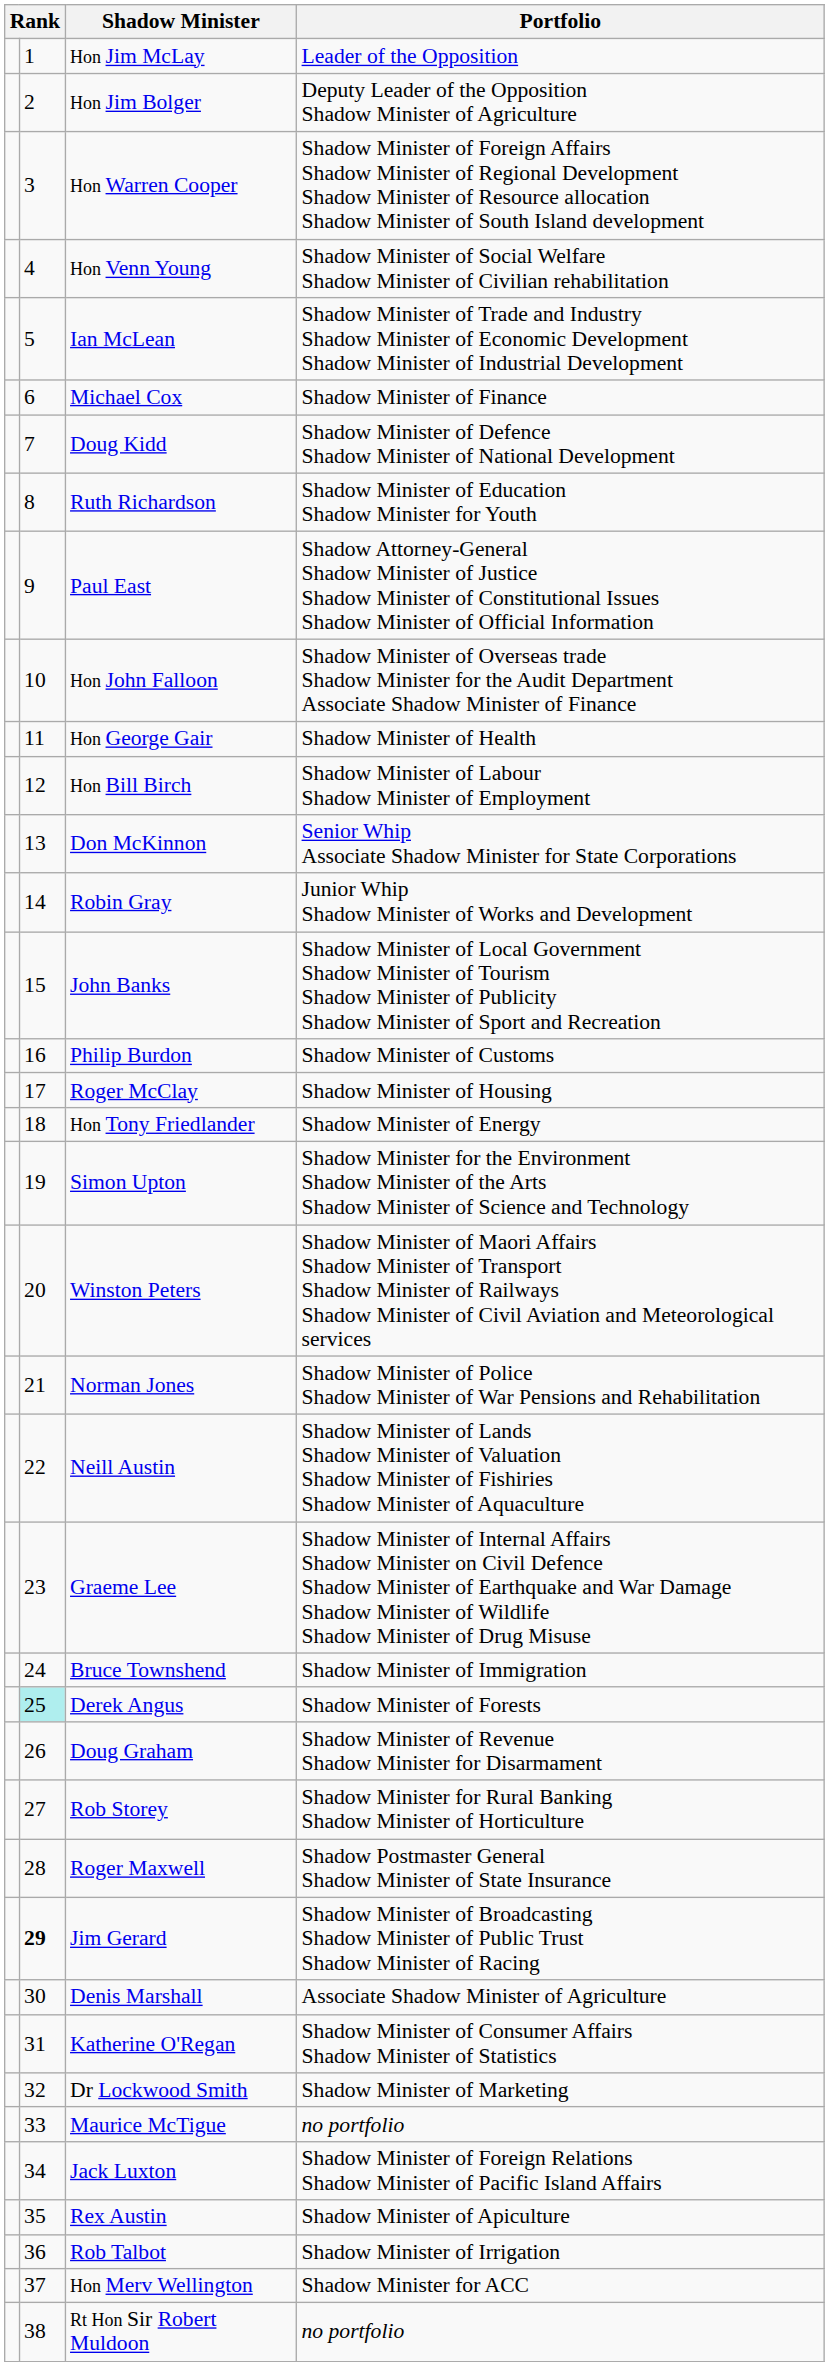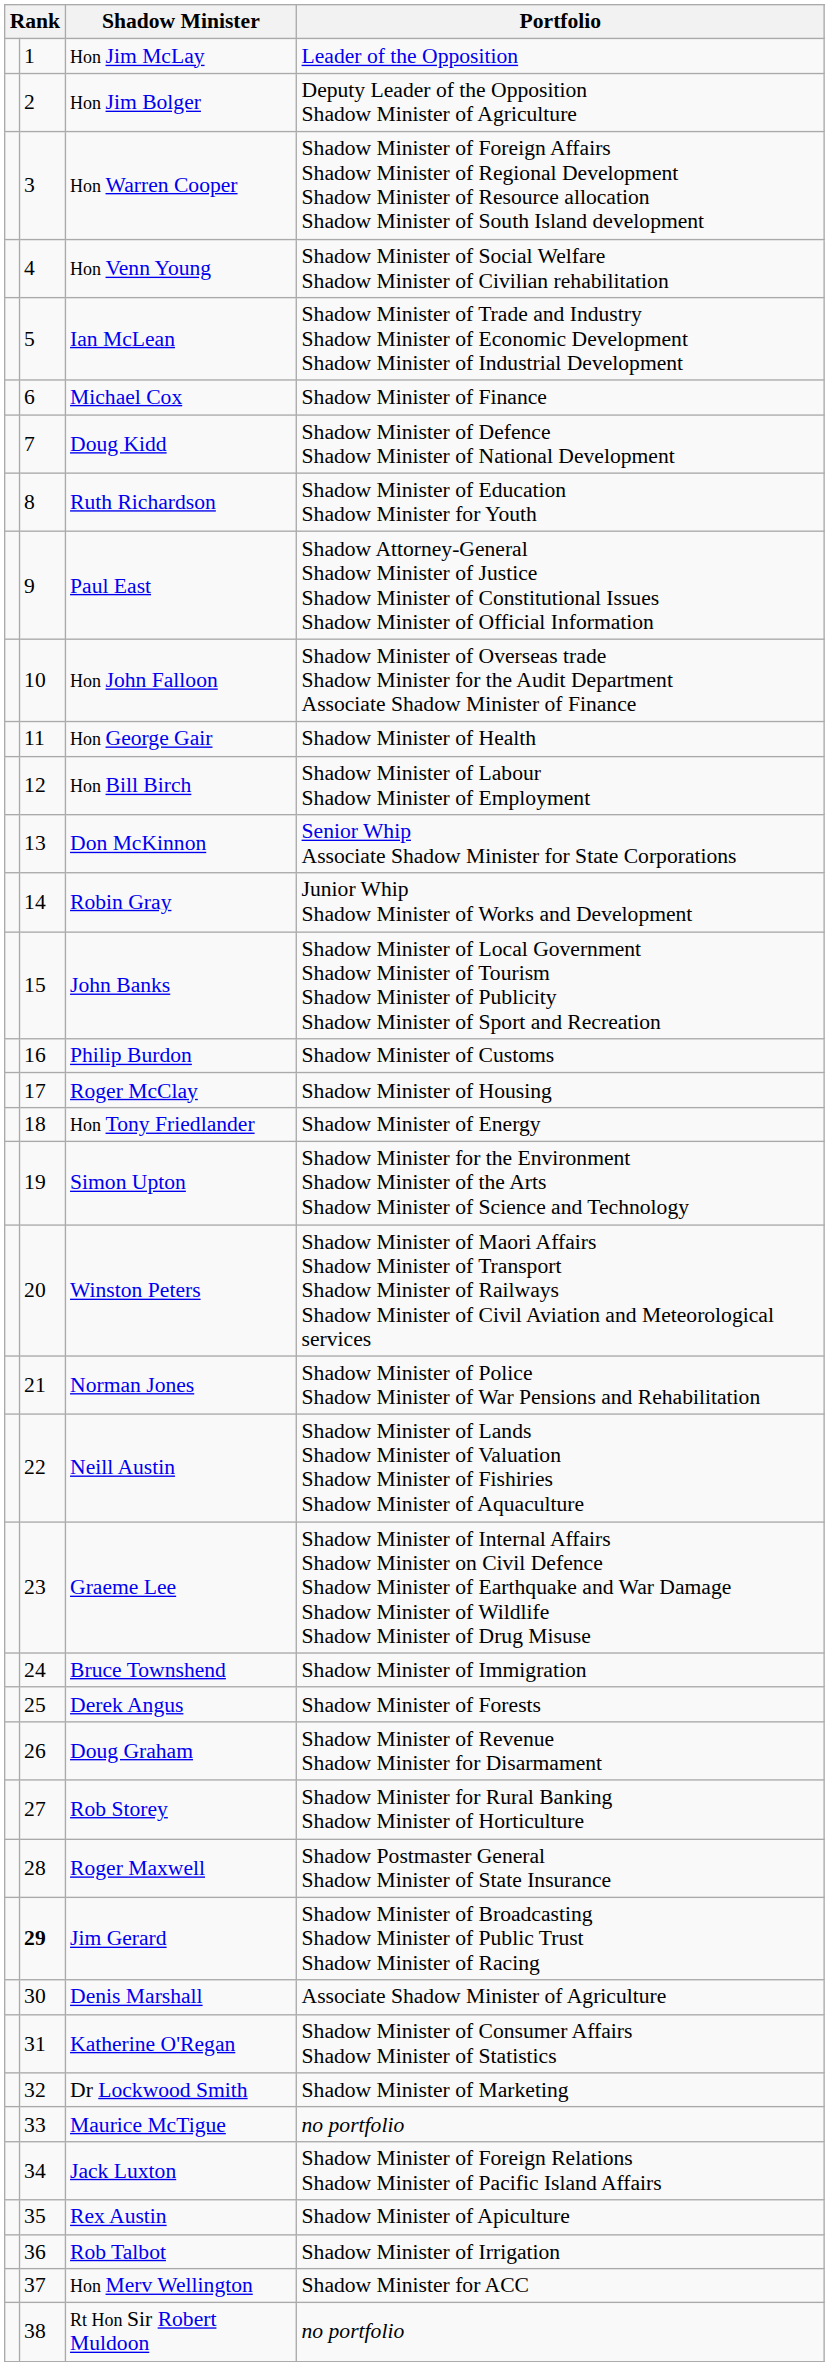(35, 1704) paleturquoise background -> (35, 1704) no background
